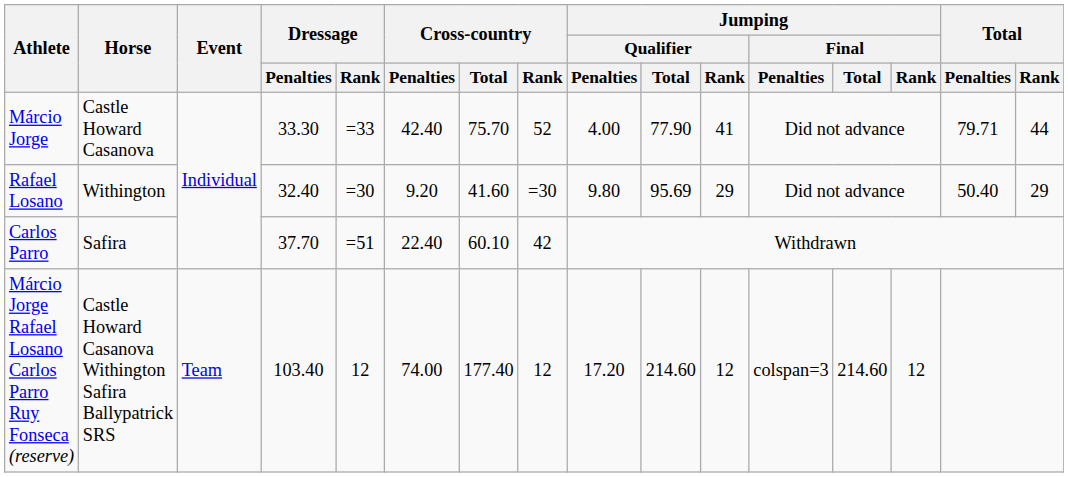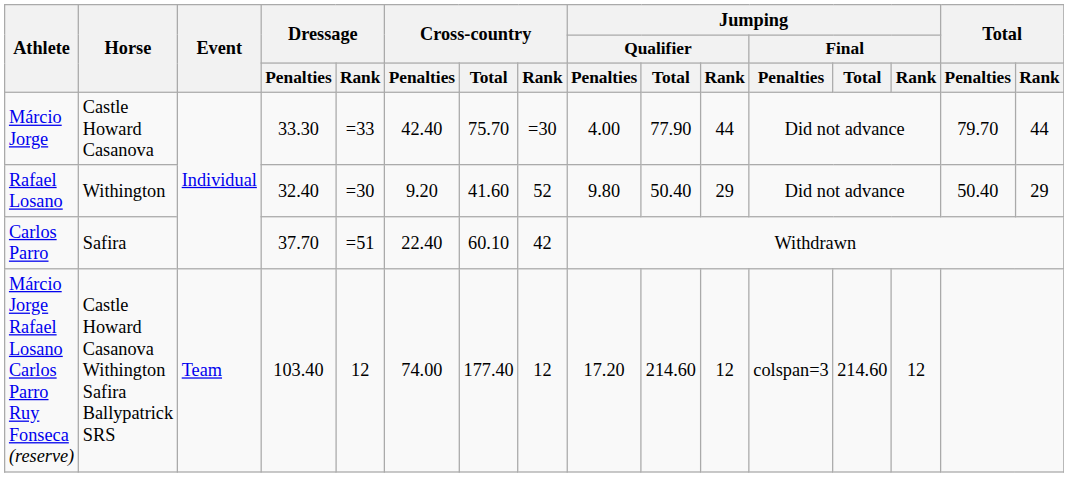(542, 128) 52 -> (542, 128) =30
(725, 128) 41 -> (725, 128) 44
(978, 128) 79.71 -> (978, 128) 79.70
(542, 191) =30 -> (542, 191) 52
(671, 191) 95.69 -> (671, 191) 50.40
